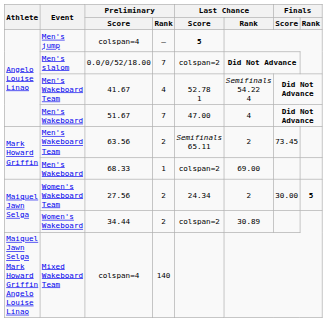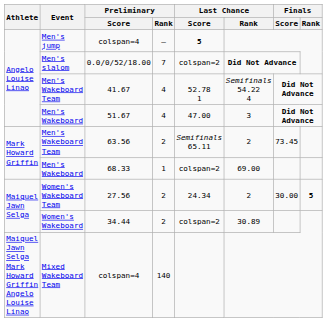(164, 115) 7 -> (164, 115) 4
(249, 115) 4 -> (249, 115) 3
